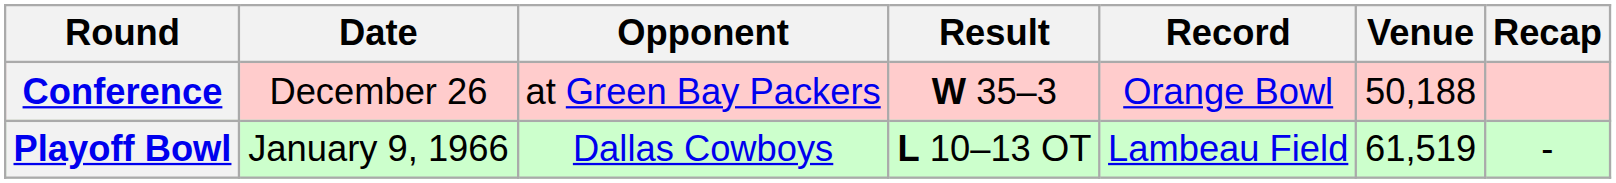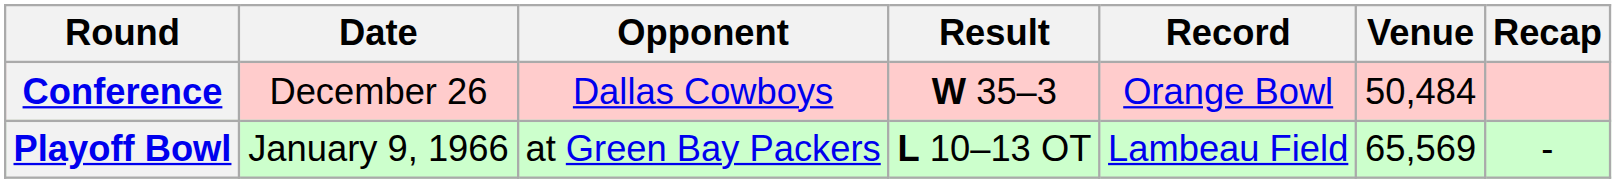(703, 90) at Green Bay Packers -> (703, 90) Dallas Cowboys
(1421, 90) 50,188 -> (1421, 90) 50,484
(703, 148) Dallas Cowboys -> (703, 148) at Green Bay Packers
(1421, 148) 61,519 -> (1421, 148) 65,569
